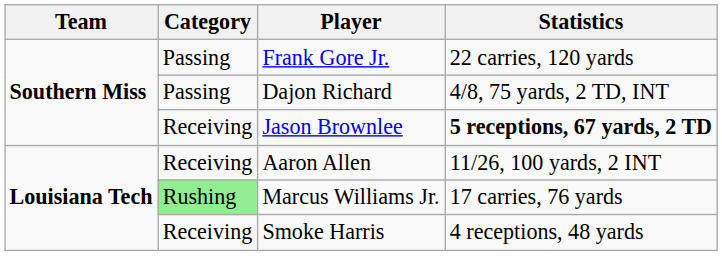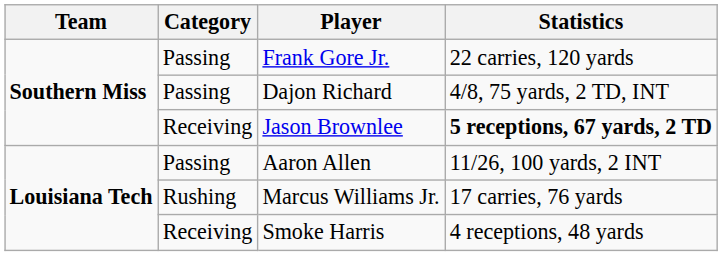(207, 162) Receiving -> (196, 162) Passing
(199, 197) lightgreen background -> (199, 197) no background
